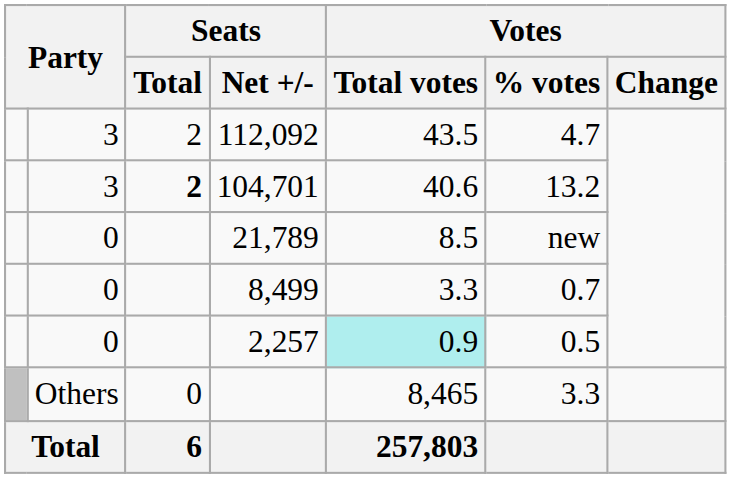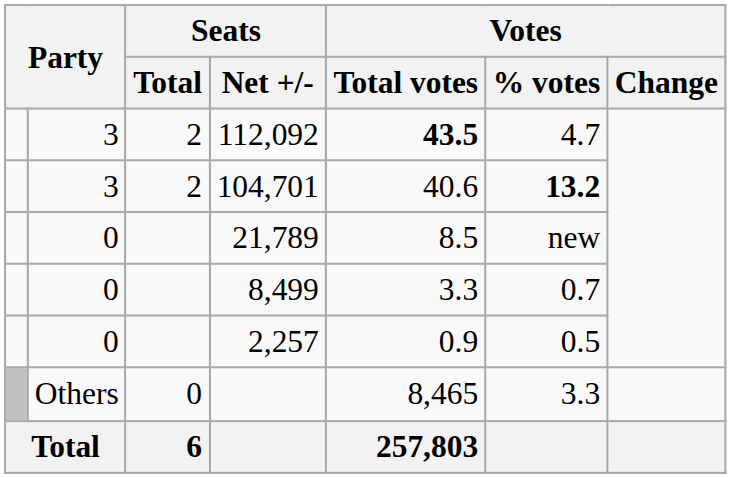(451, 134) normal -> (451, 134) bold
(194, 186) bold -> (194, 186) normal
(573, 186) normal -> (573, 186) bold
(458, 341) paleturquoise background -> (458, 341) no background
